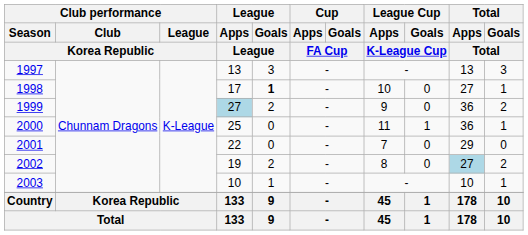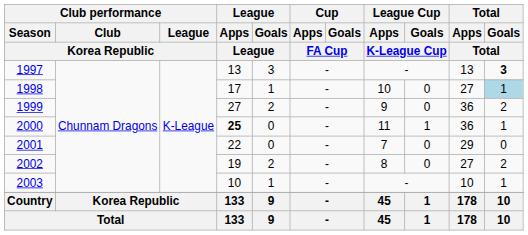(504, 70) normal -> (504, 70) bold
(271, 88) bold -> (271, 88) normal
(504, 88) no background -> (504, 88) lightblue background
(234, 107) lightblue background -> (234, 107) no background
(234, 126) normal -> (234, 126) bold
(467, 164) lightblue background -> (467, 164) no background
